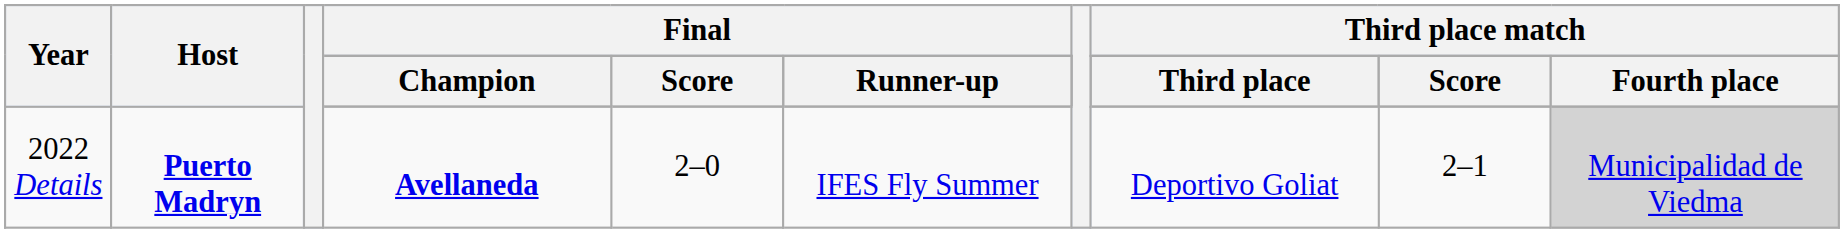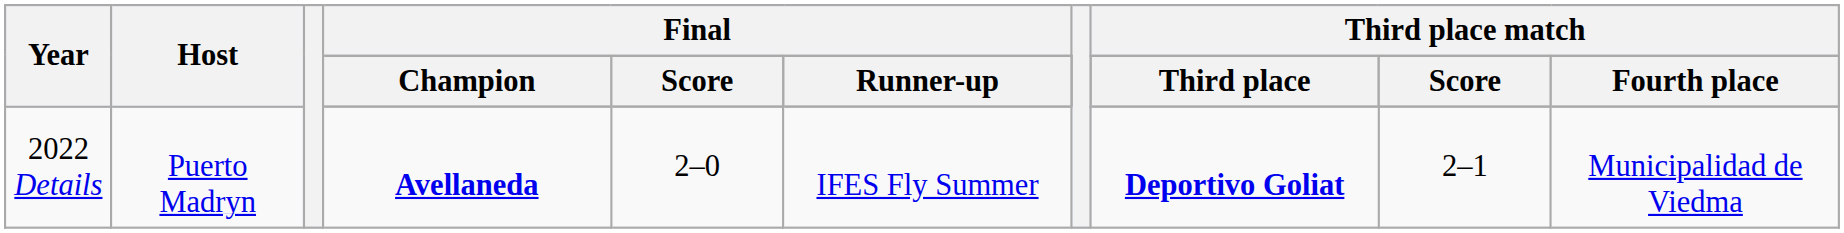(208, 184) bold -> (208, 184) normal
(1235, 184) normal -> (1235, 184) bold
(1695, 184) lightgrey background -> (1695, 184) no background
